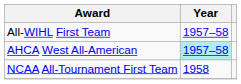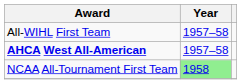(72, 50) normal -> (77, 50) bold
(206, 50) paleturquoise background -> (206, 50) no background
(196, 69) no background -> (196, 69) lightgreen background
